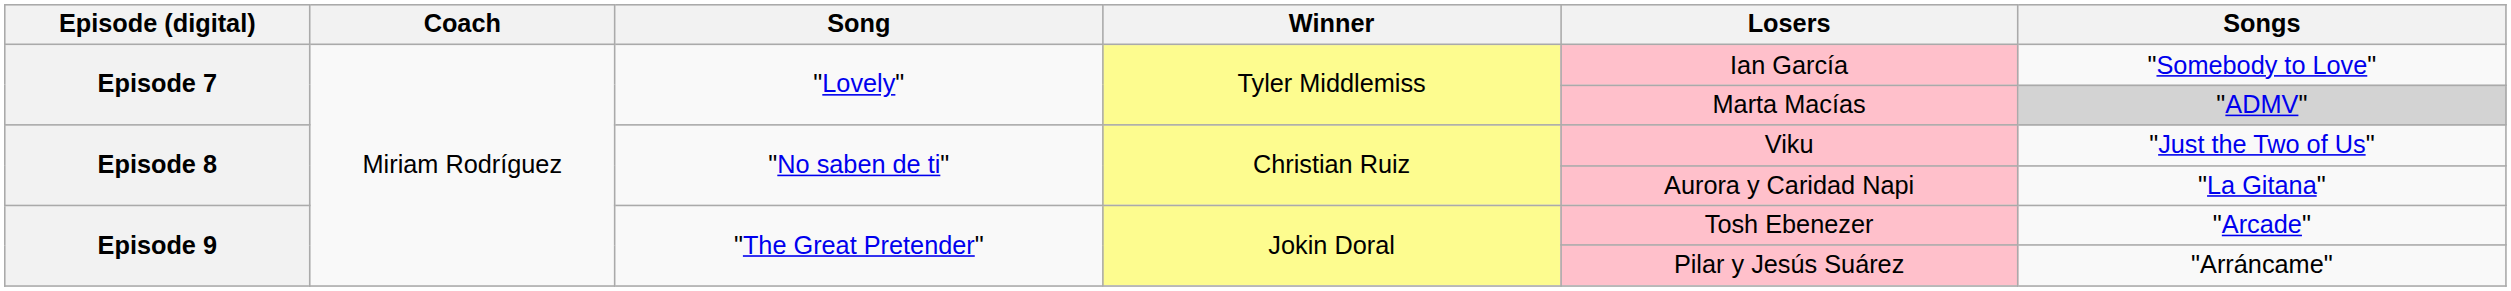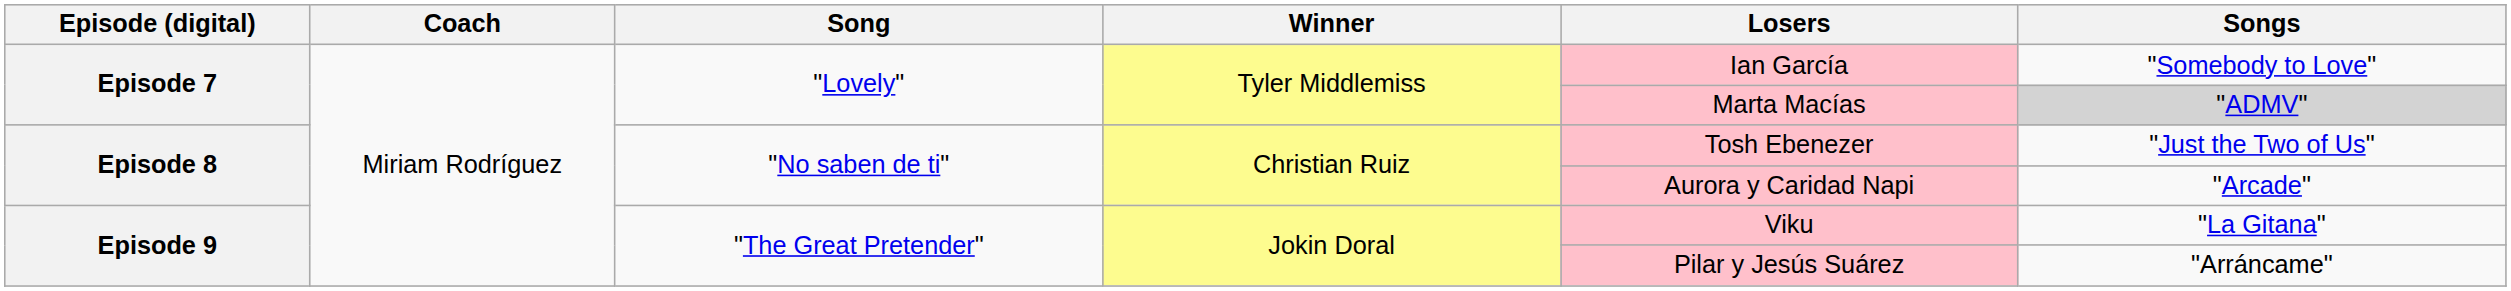(1789, 144) Viku -> (1789, 144) Tosh Ebenezer
(2262, 184) "La Gitana" -> (2262, 184) "Arcade"
(1789, 225) Tosh Ebenezer -> (1789, 225) Viku
(2262, 225) "Arcade" -> (2262, 225) "La Gitana"
